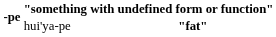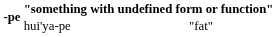(193, 26) bold -> (201, 26) normal
